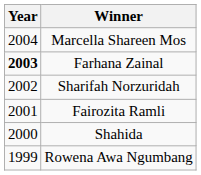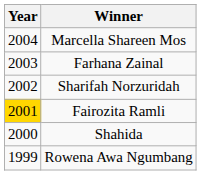(23, 63) bold -> (23, 63) normal
(23, 110) no background -> (23, 110) gold background
